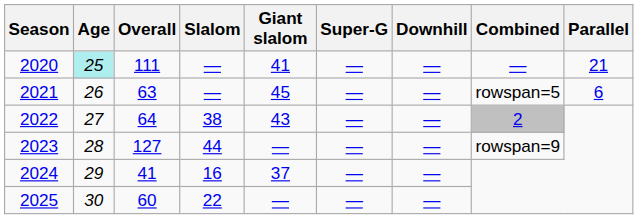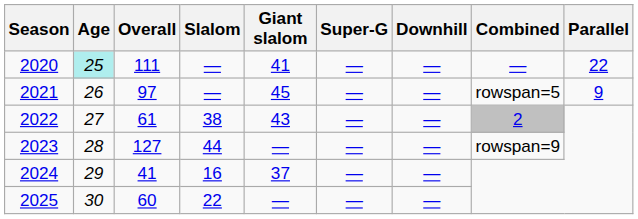(599, 65) 21 -> (599, 65) 22
(147, 92) 63 -> (147, 92) 97
(599, 92) 6 -> (599, 92) 9
(147, 119) 64 -> (147, 119) 61
